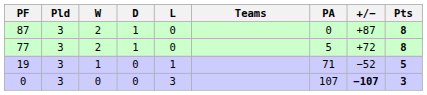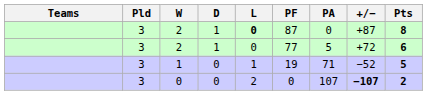columns swapped: (251, 13) <-> (23, 13)
(173, 30) normal -> (254, 30) bold
(403, 47) 8 -> (403, 47) 6
(173, 82) 3 -> (254, 82) 2
(403, 82) 3 -> (403, 82) 2
